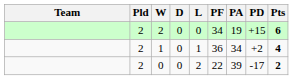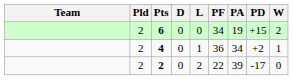columns swapped: (161, 13) <-> (278, 13)
